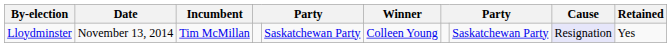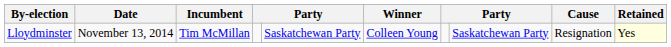(583, 33) lavender background -> (583, 33) no background
(626, 33) no background -> (626, 33) lightyellow background
